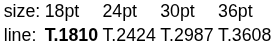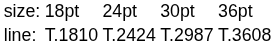(71, 35) bold -> (71, 35) normal
